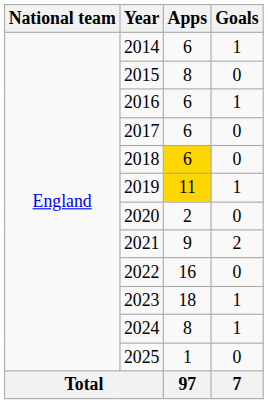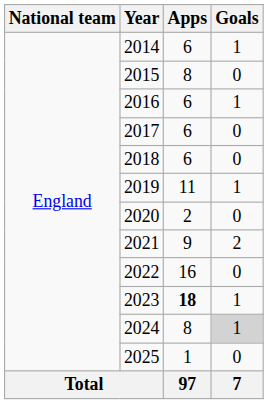(187, 159) gold background -> (187, 159) no background
(187, 187) gold background -> (187, 187) no background
(187, 300) normal -> (187, 300) bold
(237, 328) no background -> (237, 328) lightgrey background
